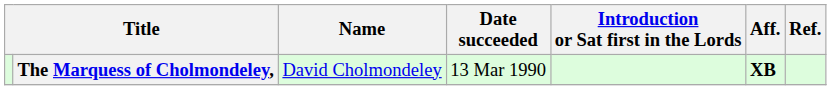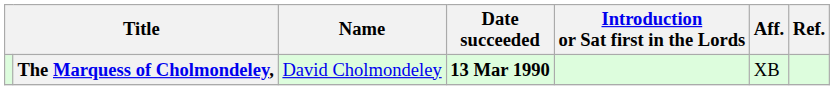(498, 69) normal -> (500, 69) bold
(763, 69) bold -> (767, 69) normal
